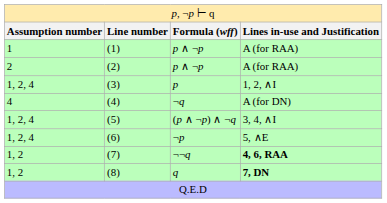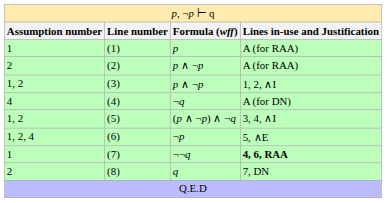(188, 48) p ∧ ¬p -> (176, 48) p
(20, 84) 1, 2, 4 -> (15, 83) 1, 2
(176, 84) p -> (188, 84) p ∧ ¬p
(20, 119) 1, 2, 4 -> (15, 119) 1, 2
(15, 155) 1, 2 -> (10, 154) 1
(15, 172) 1, 2 -> (10, 171) 2
(256, 172) bold -> (256, 171) normal
